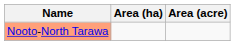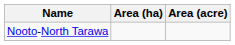(58, 31) lightsalmon background -> (58, 31) no background
